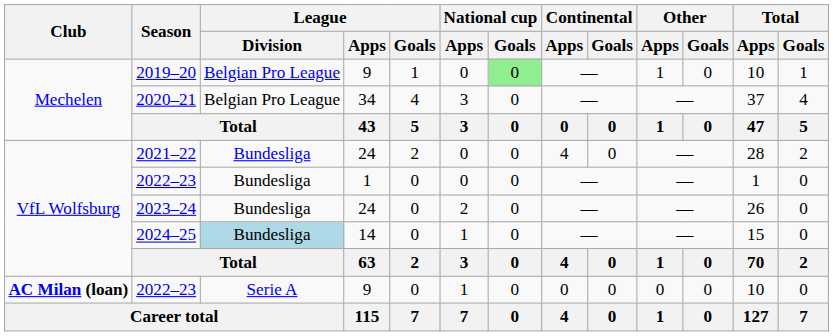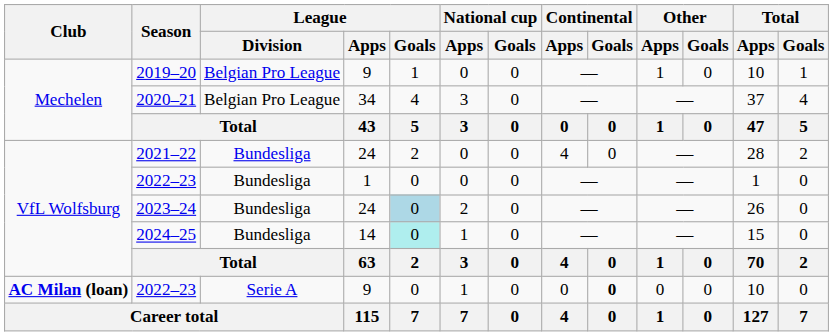(515, 72) lightgreen background -> (515, 72) no background
(415, 208) no background -> (415, 208) lightblue background
(272, 235) lightblue background -> (272, 235) no background
(415, 235) no background -> (415, 235) paleturquoise background
(612, 289) normal -> (612, 289) bold
